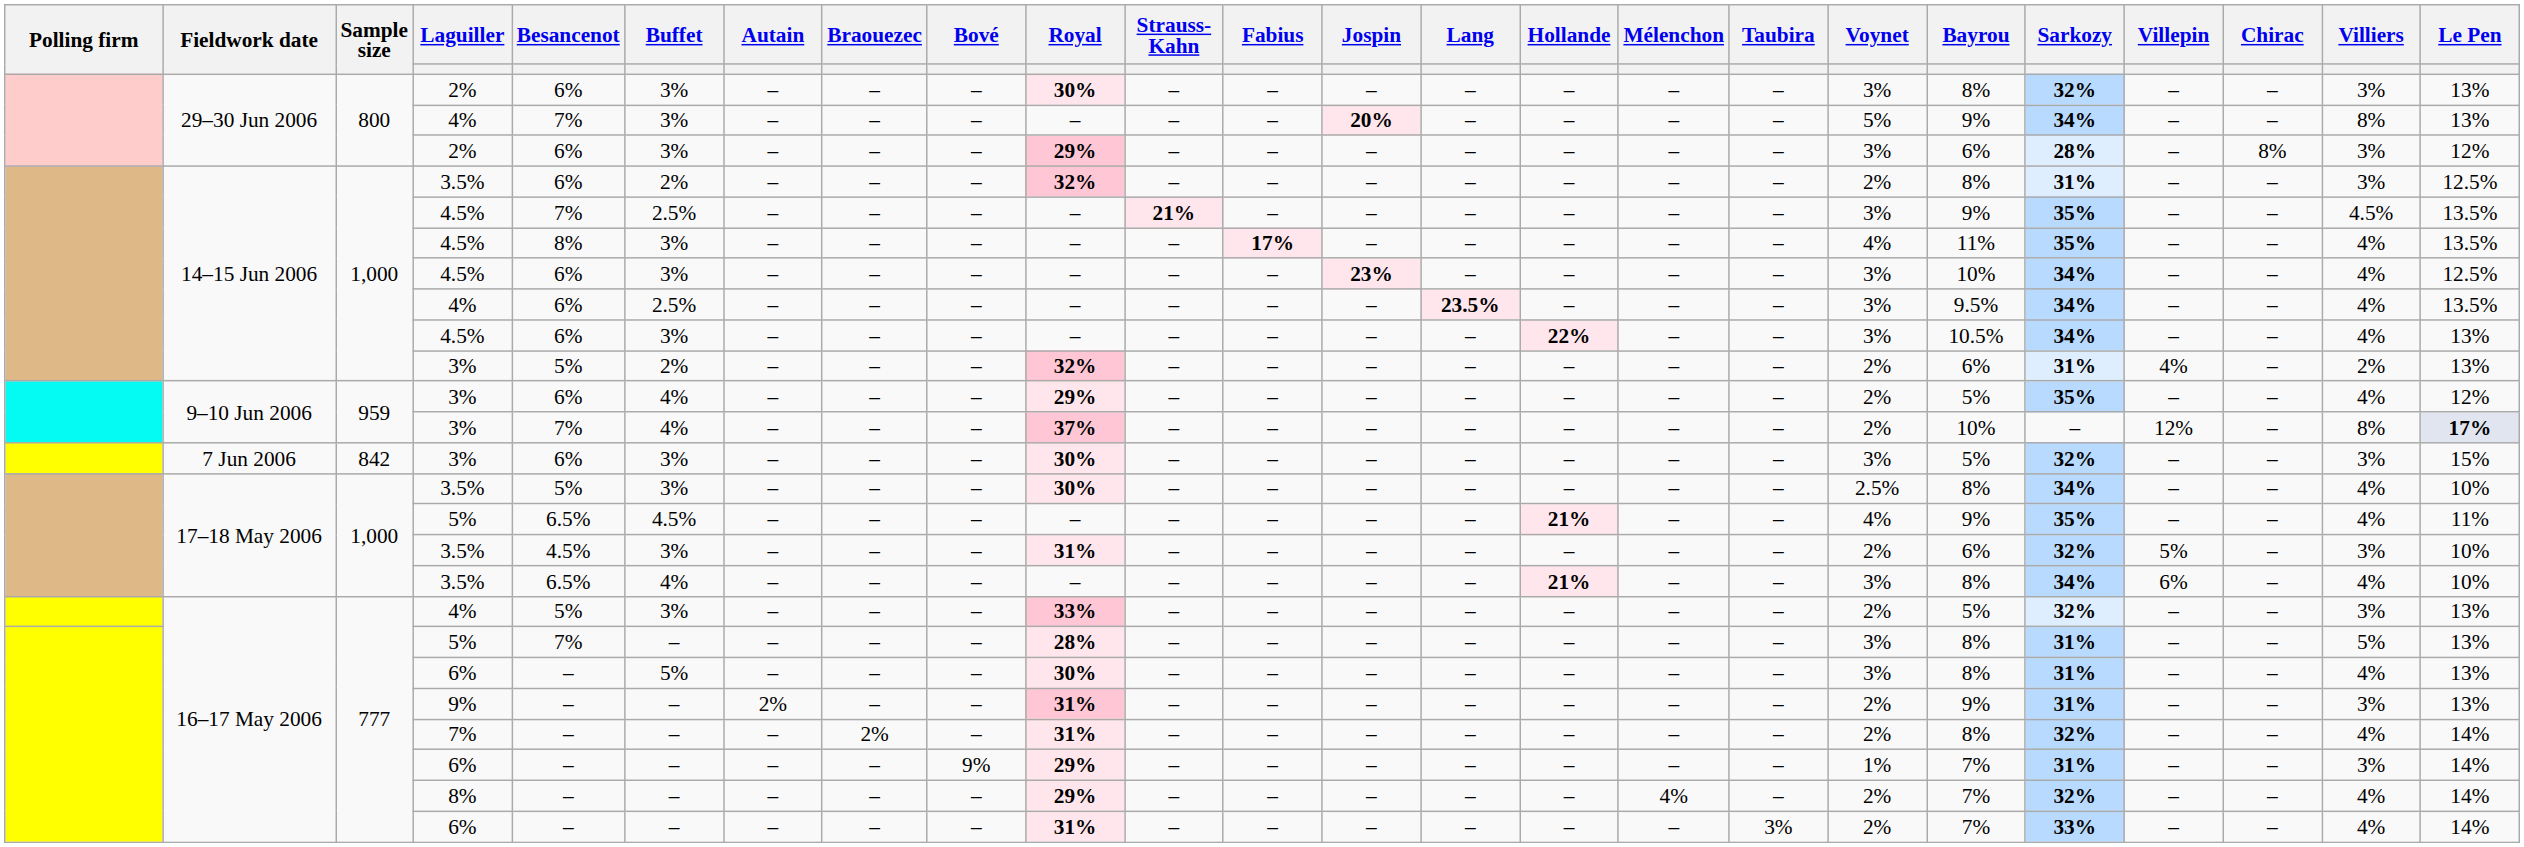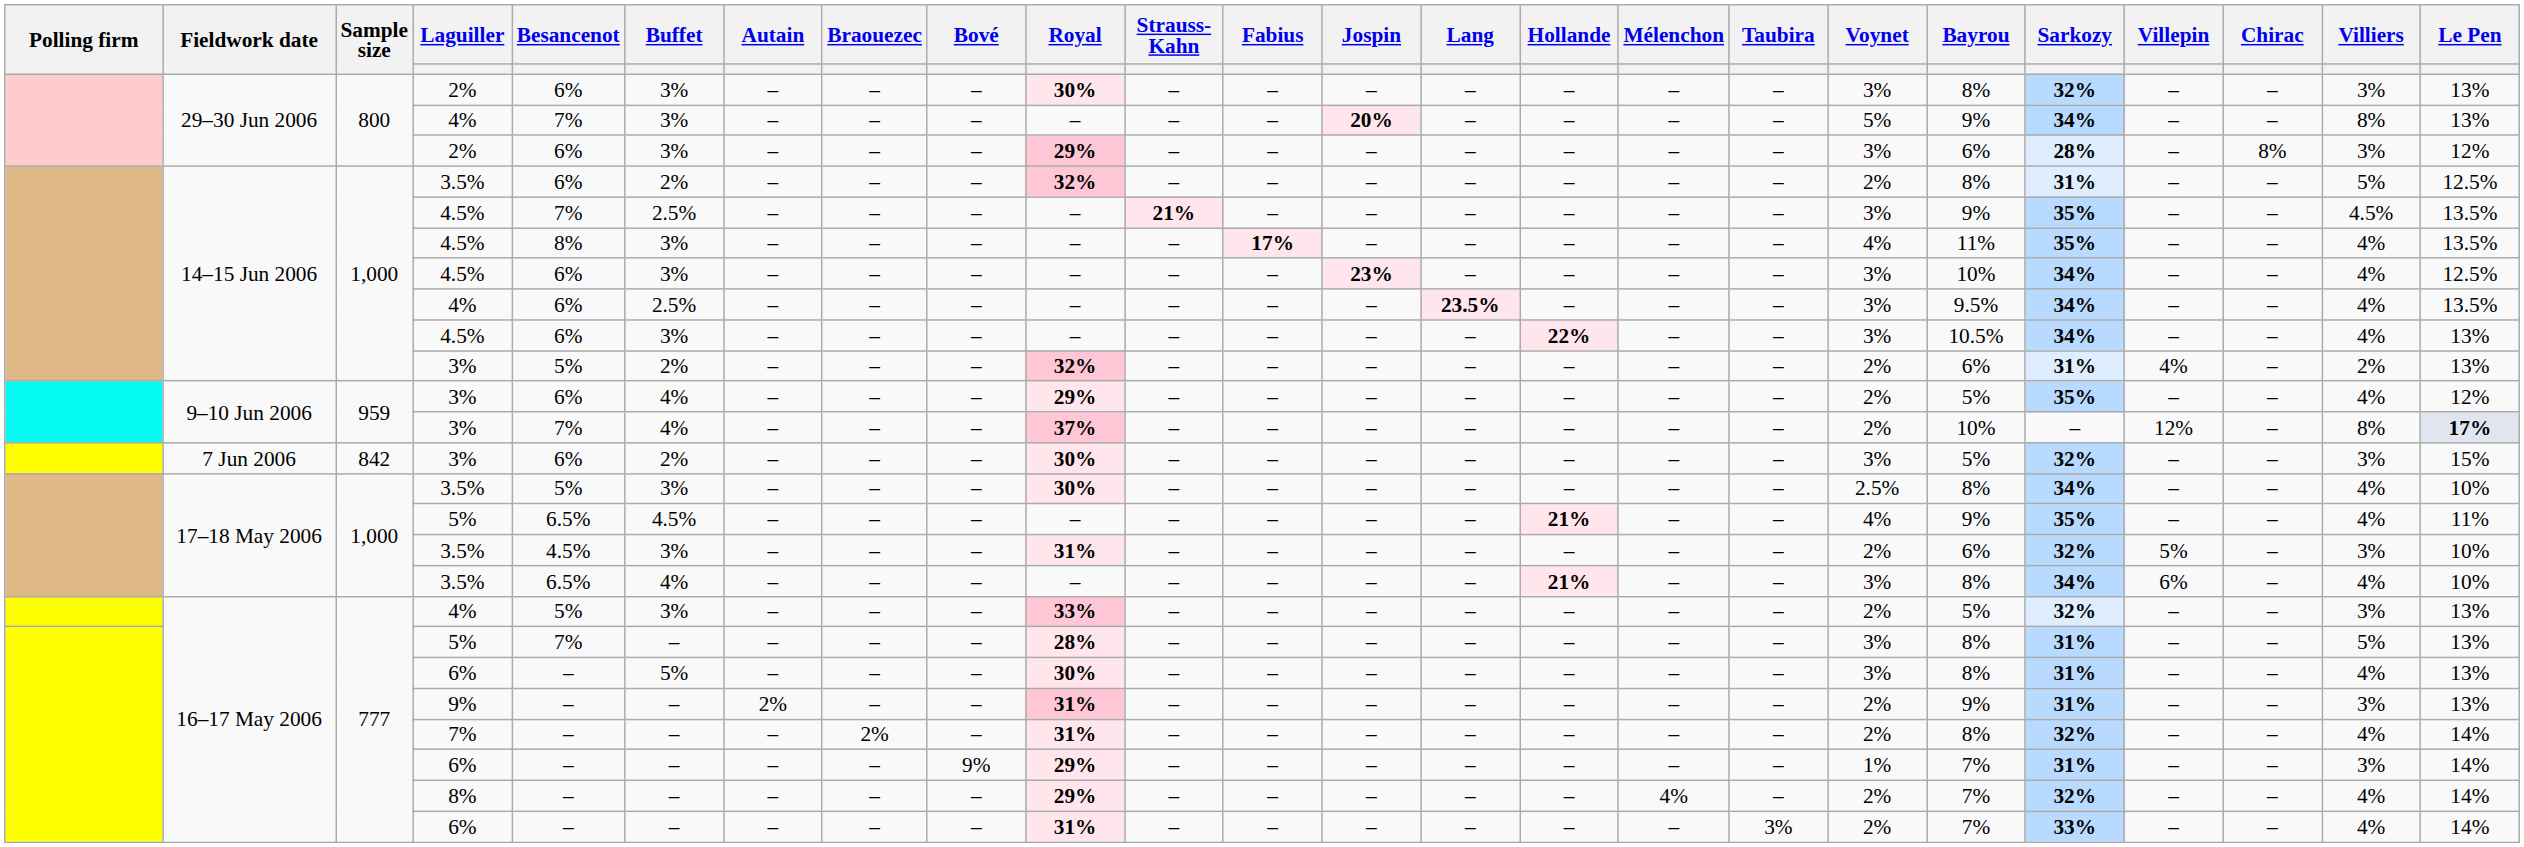(2371, 182) 3% -> (2371, 182) 5%
(674, 458) 3% -> (674, 458) 2%
